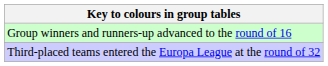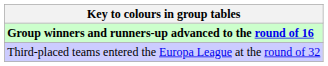(149, 33) normal -> (160, 33) bold
